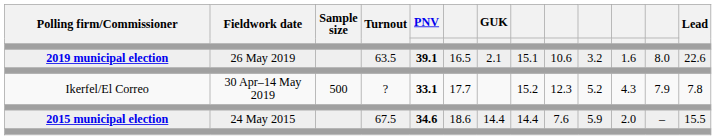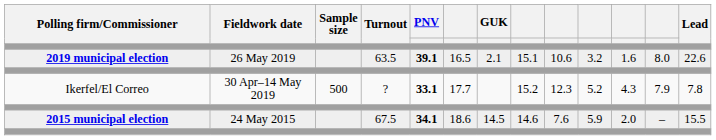(427, 119) 34.6 -> (427, 119) 34.1
(494, 119) 14.4 -> (494, 119) 14.5
(528, 119) 14.4 -> (528, 119) 14.6
